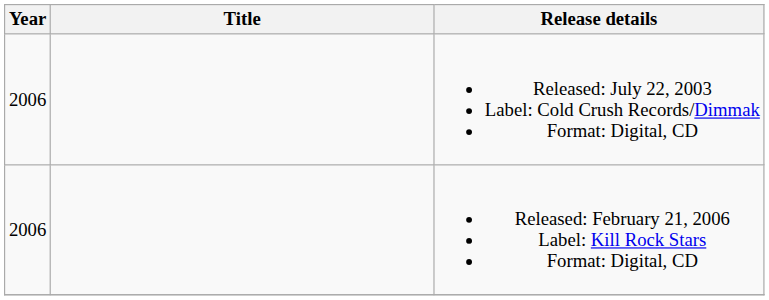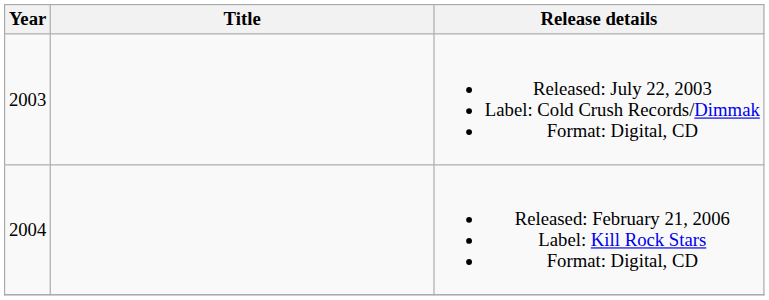(28, 99) 2006 -> (28, 99) 2003
(28, 229) 2006 -> (28, 229) 2004
